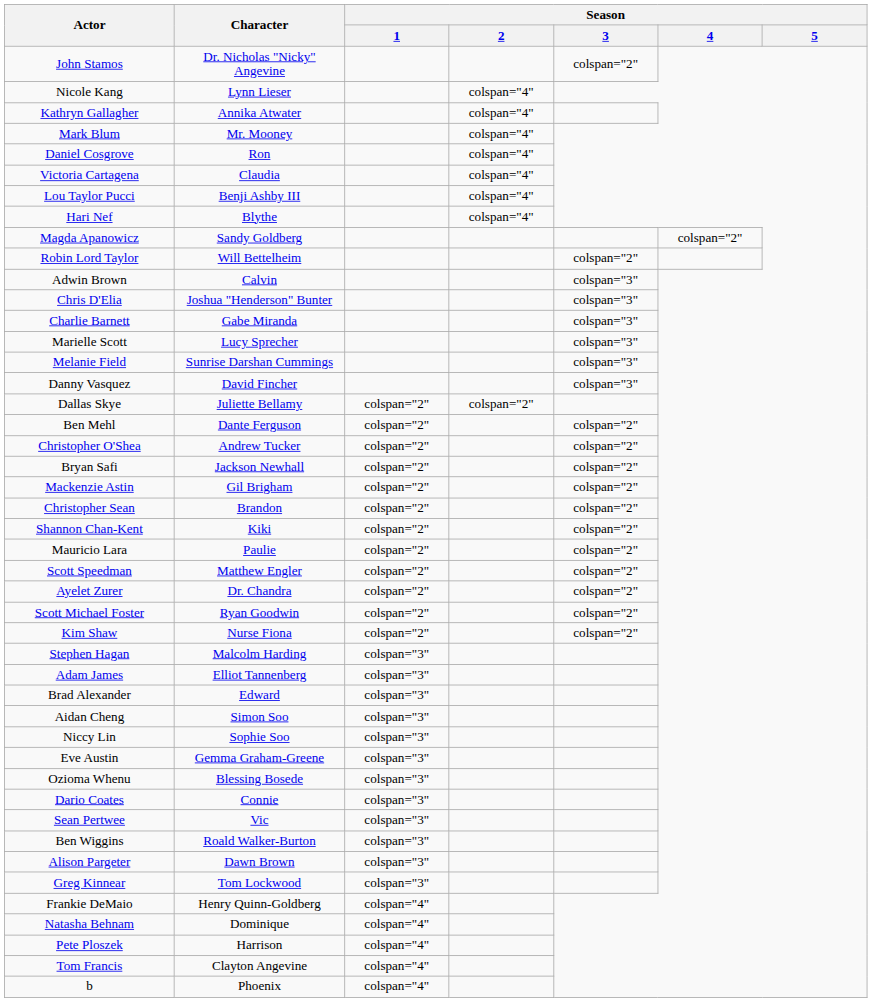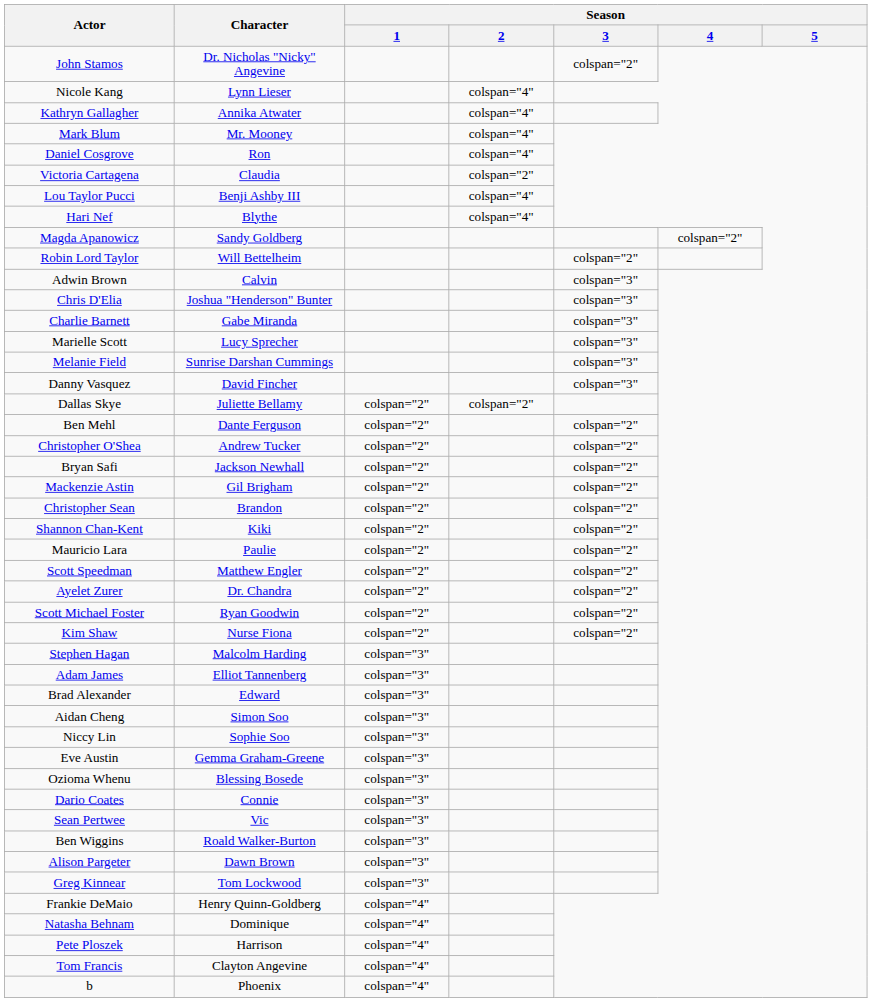(501, 175) colspan="4" -> (501, 175) colspan="2"
